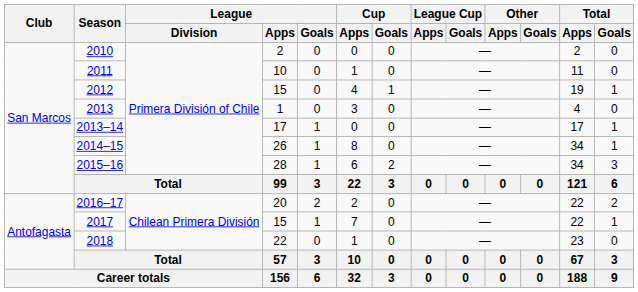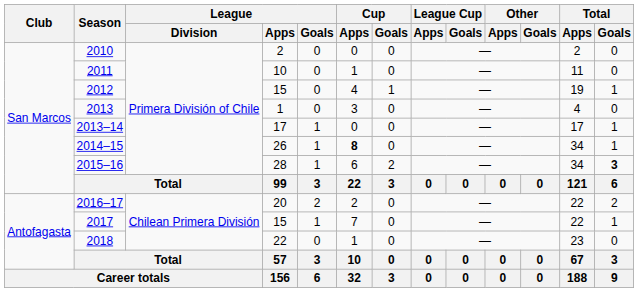(354, 146) normal -> (354, 146) bold
(614, 165) normal -> (614, 165) bold
